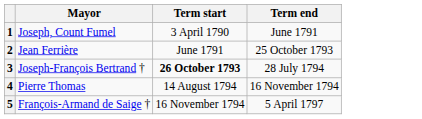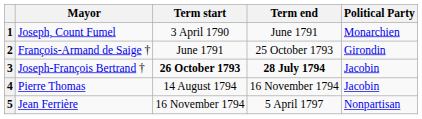+ column: (379, 13)
(48, 50) Jean Ferrière -> (84, 50) François-Armand de Saige †
(294, 68) normal -> (294, 68) bold
(84, 104) François-Armand de Saige † -> (48, 104) Jean Ferrière
